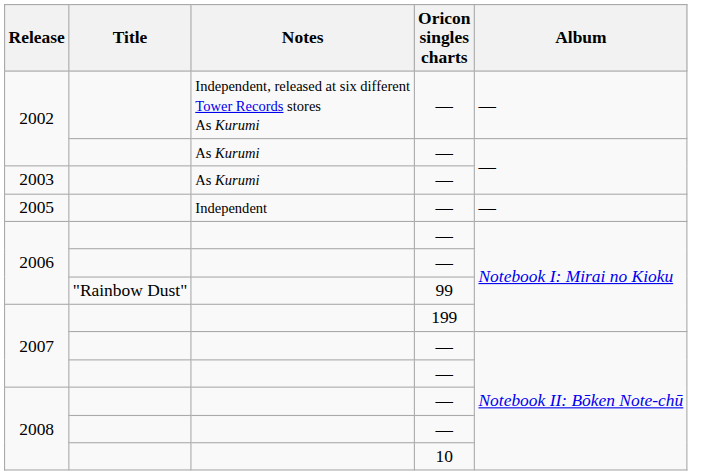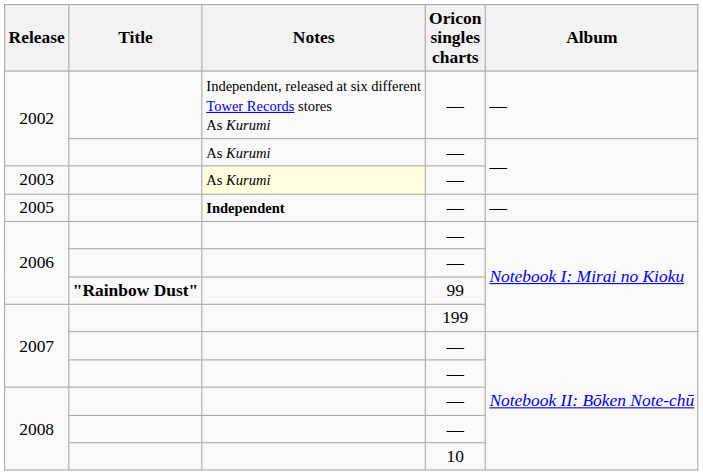(227, 180) no background -> (238, 180) lightyellow background
(231, 208) normal -> (245, 207) bold
(130, 290) normal -> (136, 290) bold
